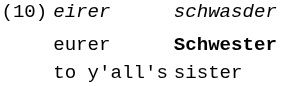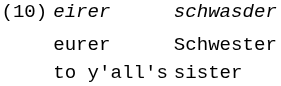(225, 45) bold -> (225, 45) normal
